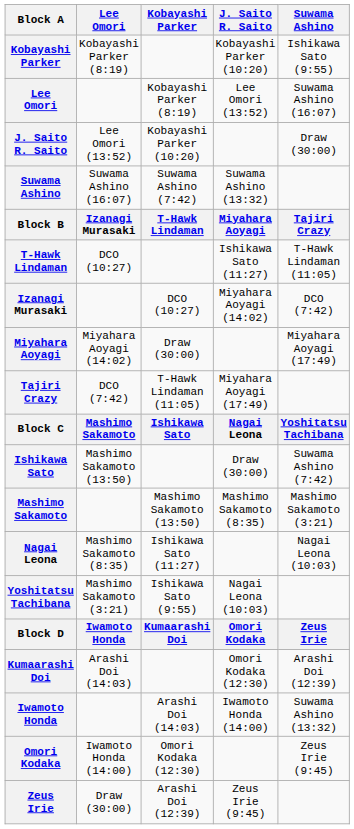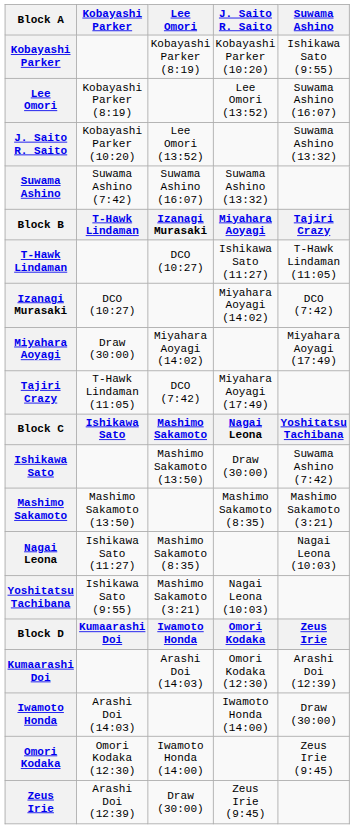columns swapped: (177, 20) <-> (109, 20)
(314, 144) Draw (30:00) -> (314, 144) Suwama Ashino (13:32)
(314, 715) Suwama Ashino (13:32) -> (314, 715) Draw (30:00)
